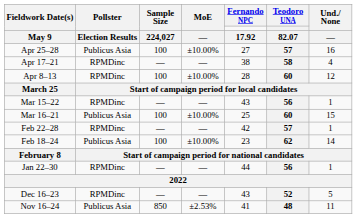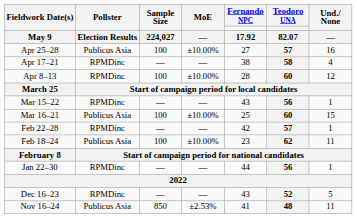(331, 141) 14 -> (331, 141) 11
